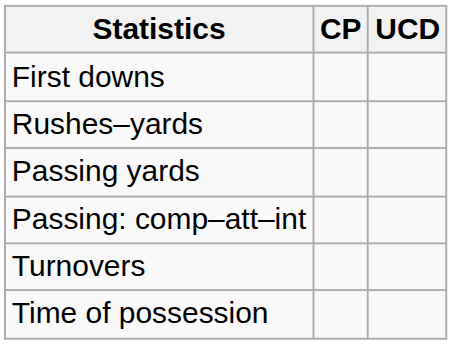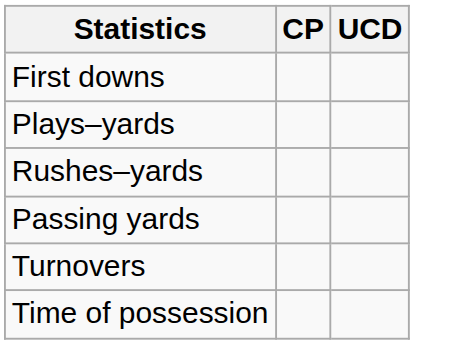+ row: (93, 124)
- row: (159, 218)
